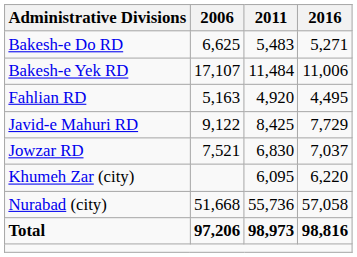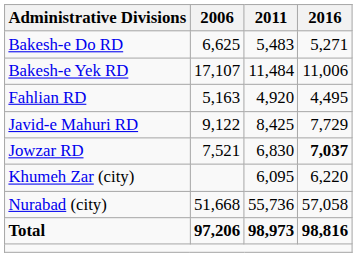(329, 151) normal -> (329, 151) bold
